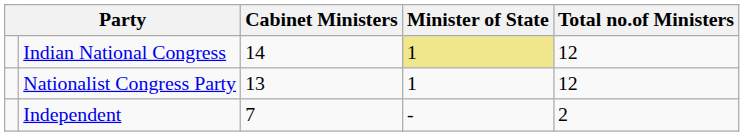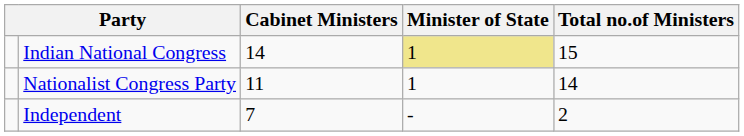(568, 51) 12 -> (568, 51) 15
(255, 83) 13 -> (255, 83) 11
(568, 83) 12 -> (568, 83) 14
